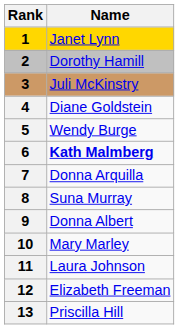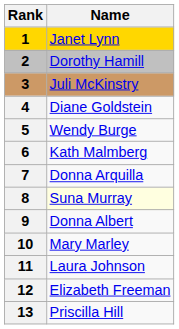(102, 152) bold -> (98, 152) normal
(91, 198) no background -> (91, 198) lightyellow background
